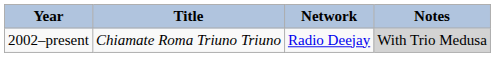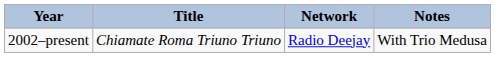(432, 40) lightgrey background -> (432, 40) no background
